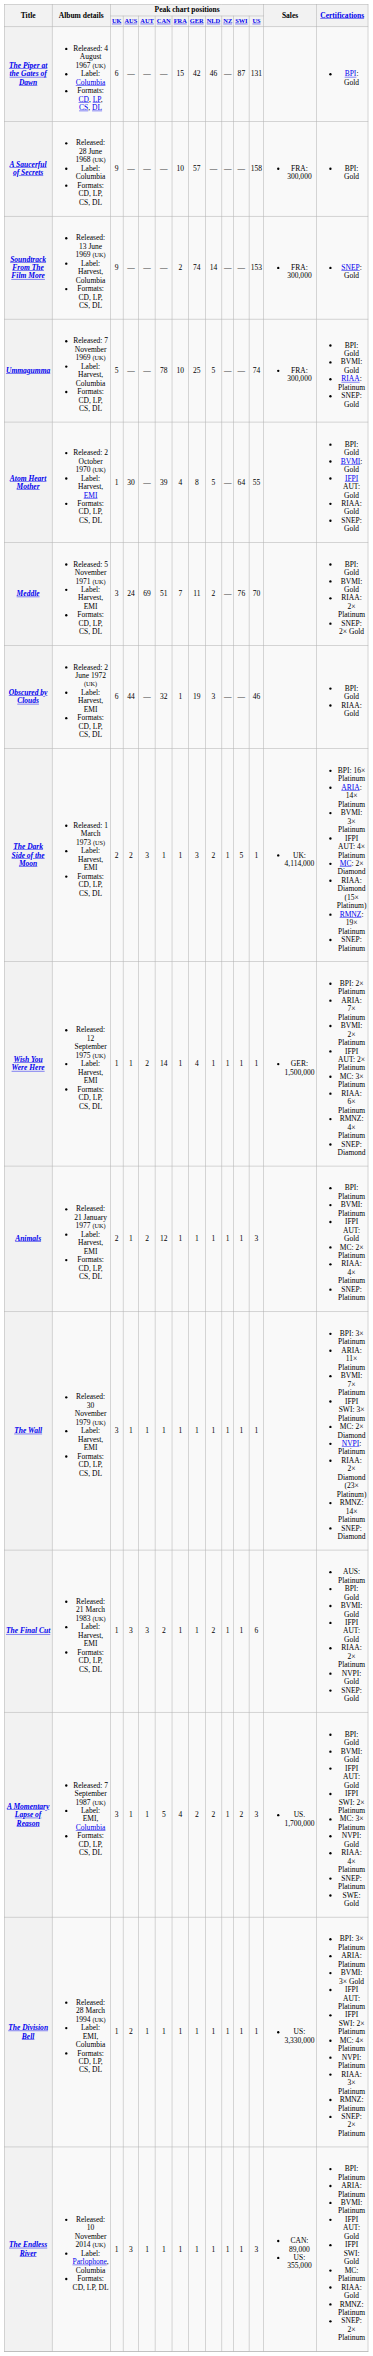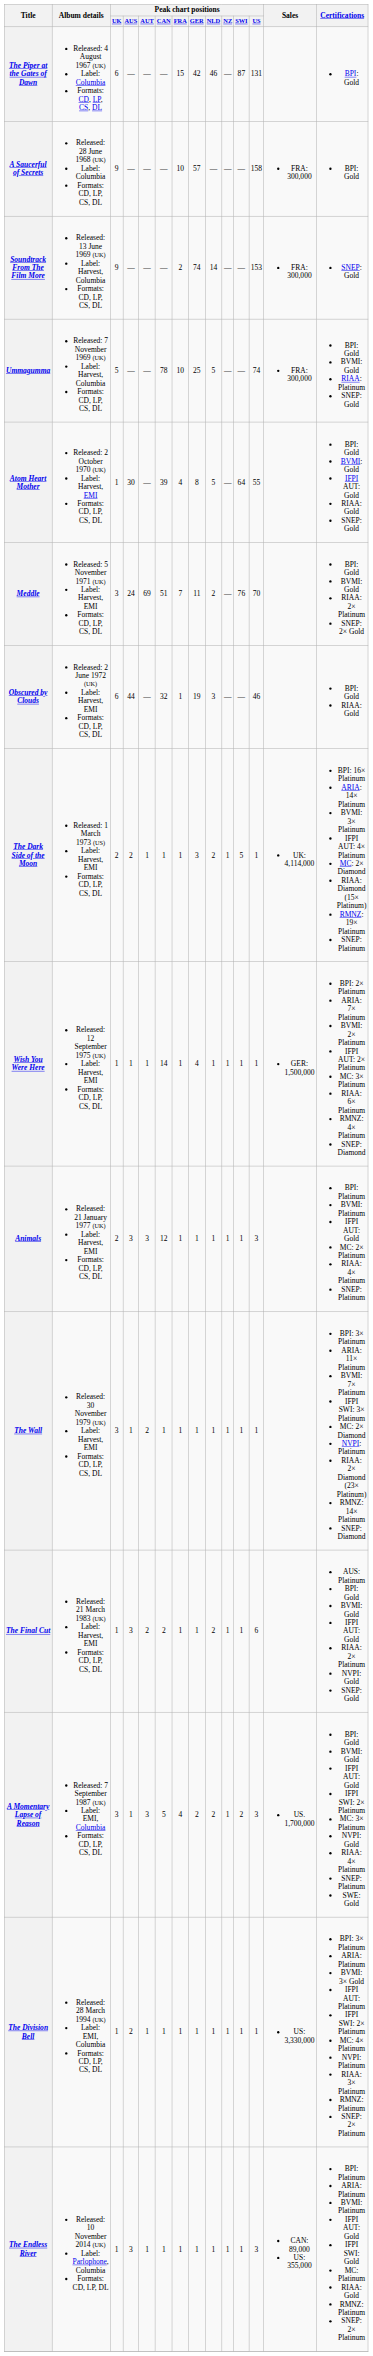(147, 855) 3 -> (147, 855) 1
(147, 1064) 2 -> (147, 1064) 1
(131, 1239) 1 -> (131, 1239) 3
(147, 1239) 2 -> (147, 1239) 3
(147, 1431) 1 -> (147, 1431) 2
(147, 1631) 3 -> (147, 1631) 2
(147, 1814) 1 -> (147, 1814) 3
